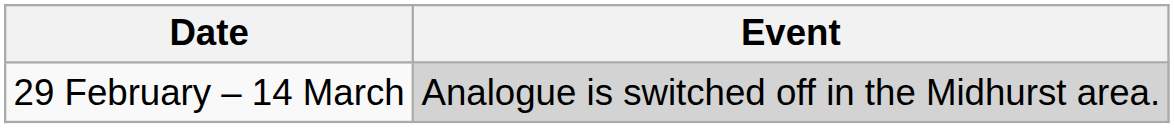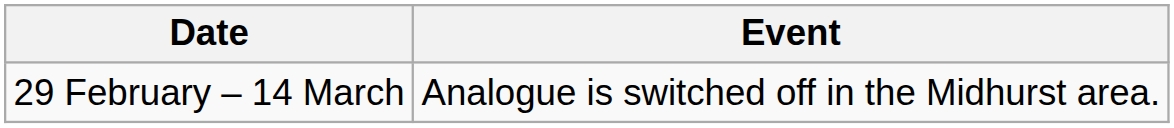(791, 91) lightgrey background -> (791, 91) no background
